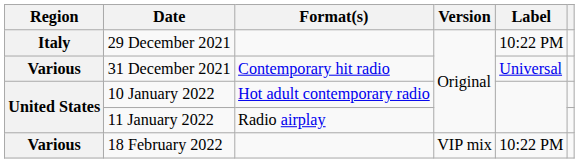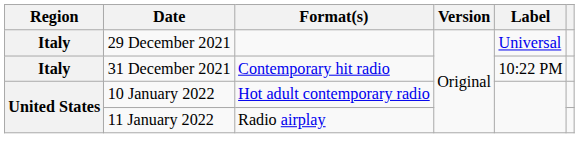(531, 42) 10:22 PM -> (530, 42) Universal
(54, 68) Various -> (54, 68) Italy
(531, 68) Universal -> (531, 68) 10:22 PM
- row: (165, 145)
